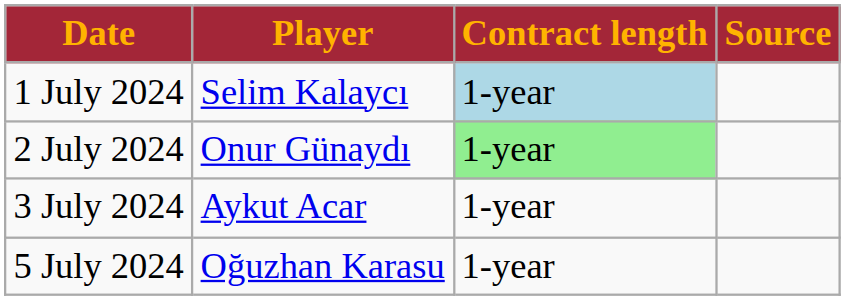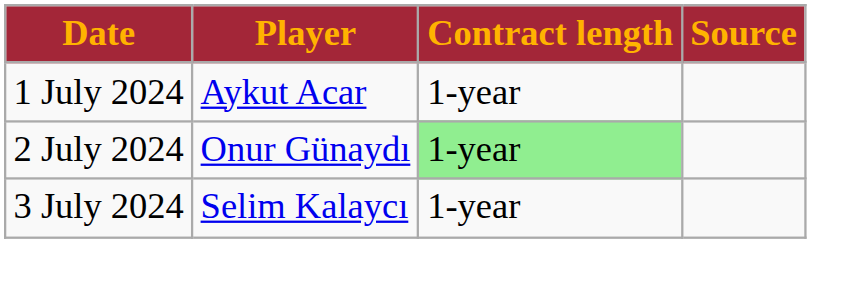(304, 91) Selim Kalaycı -> (284, 91) Aykut Acar
(508, 91) lightblue background -> (474, 91) no background
(284, 206) Aykut Acar -> (304, 206) Selim Kalaycı
- row: (99, 264)
